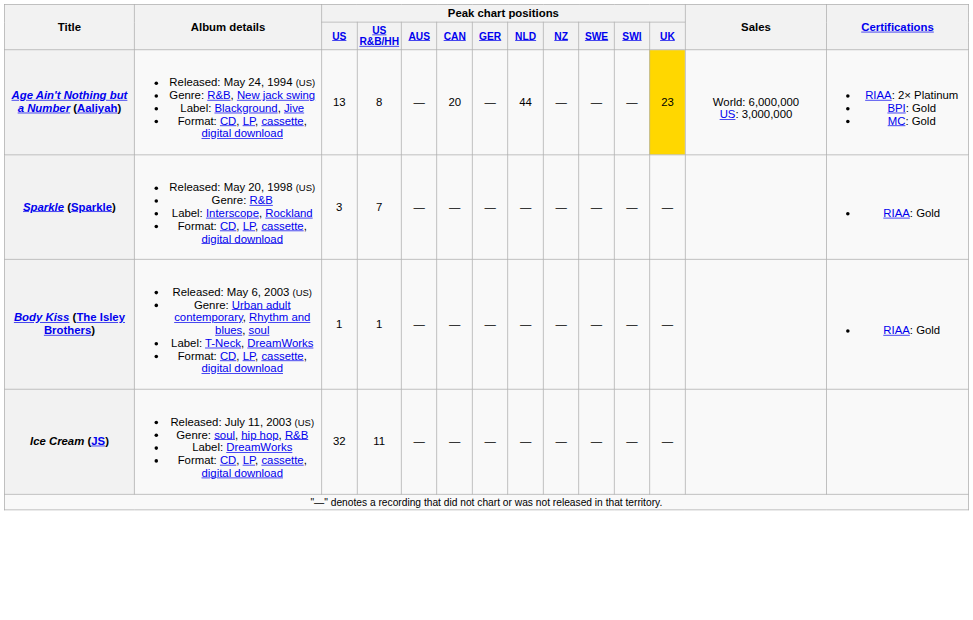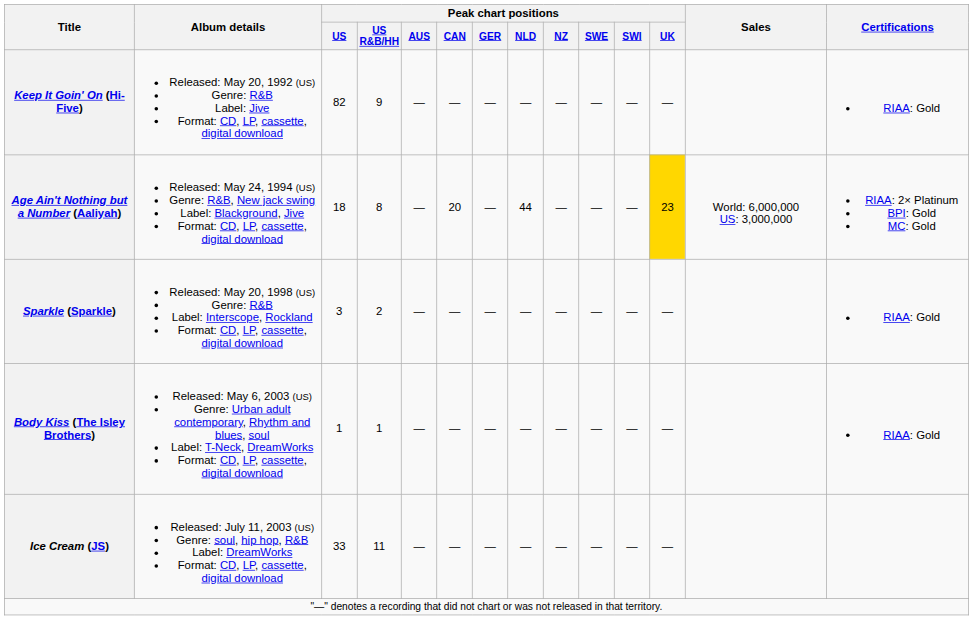+ row: (69, 102)
(339, 102) 13 -> (339, 206) 18
(379, 206) 7 -> (379, 311) 2
(339, 441) 32 -> (339, 546) 33
